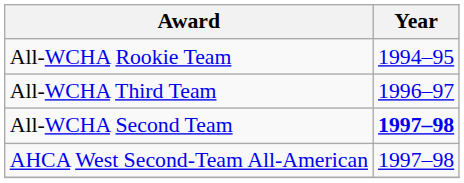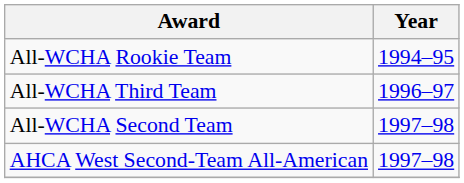(416, 125) bold -> (416, 125) normal
